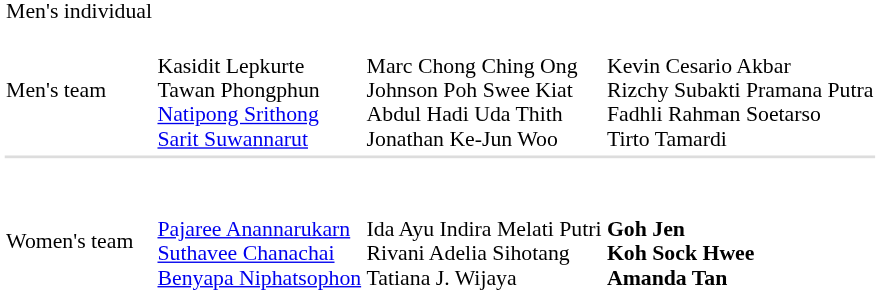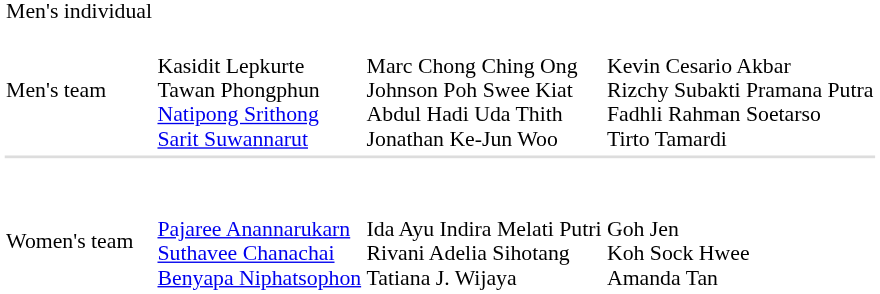(681, 253) bold -> (678, 253) normal
